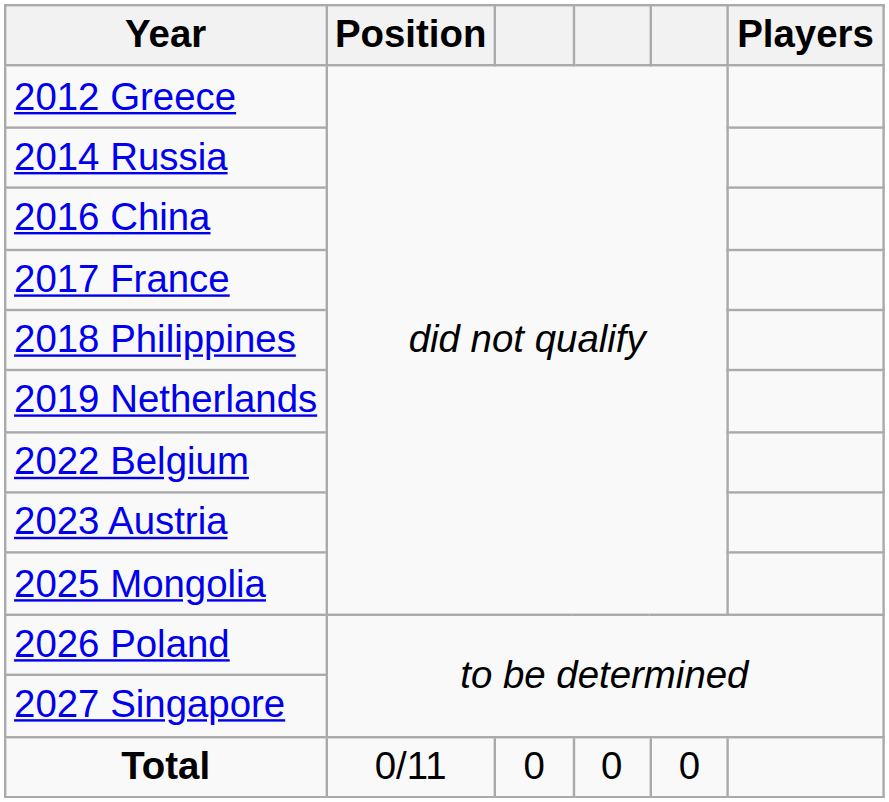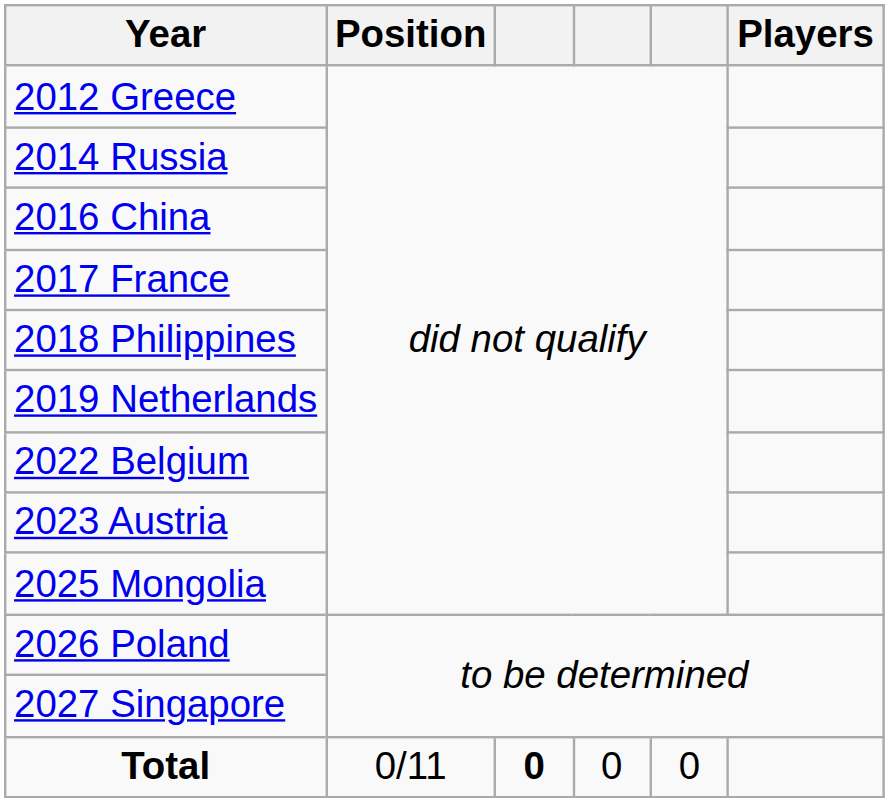(534, 765) normal -> (534, 765) bold
